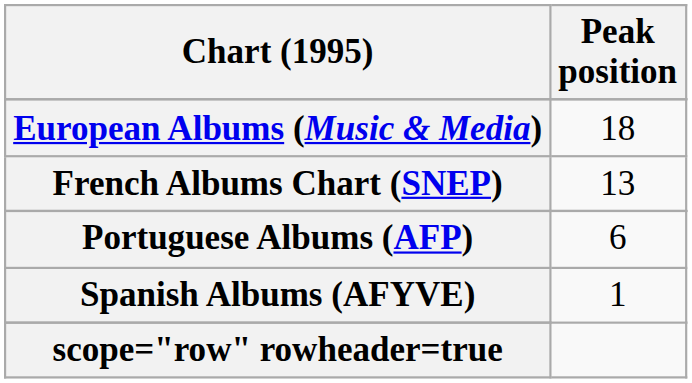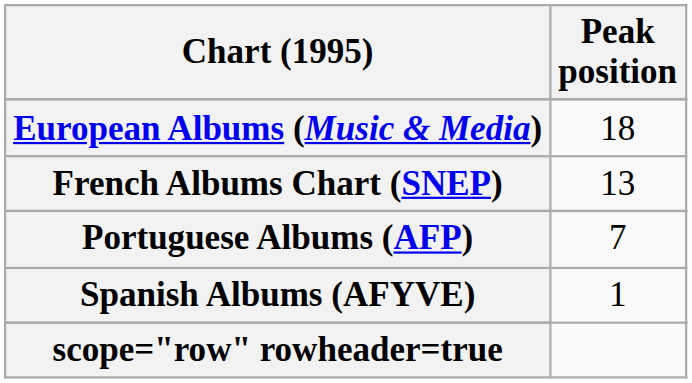(618, 238) 6 -> (618, 238) 7
